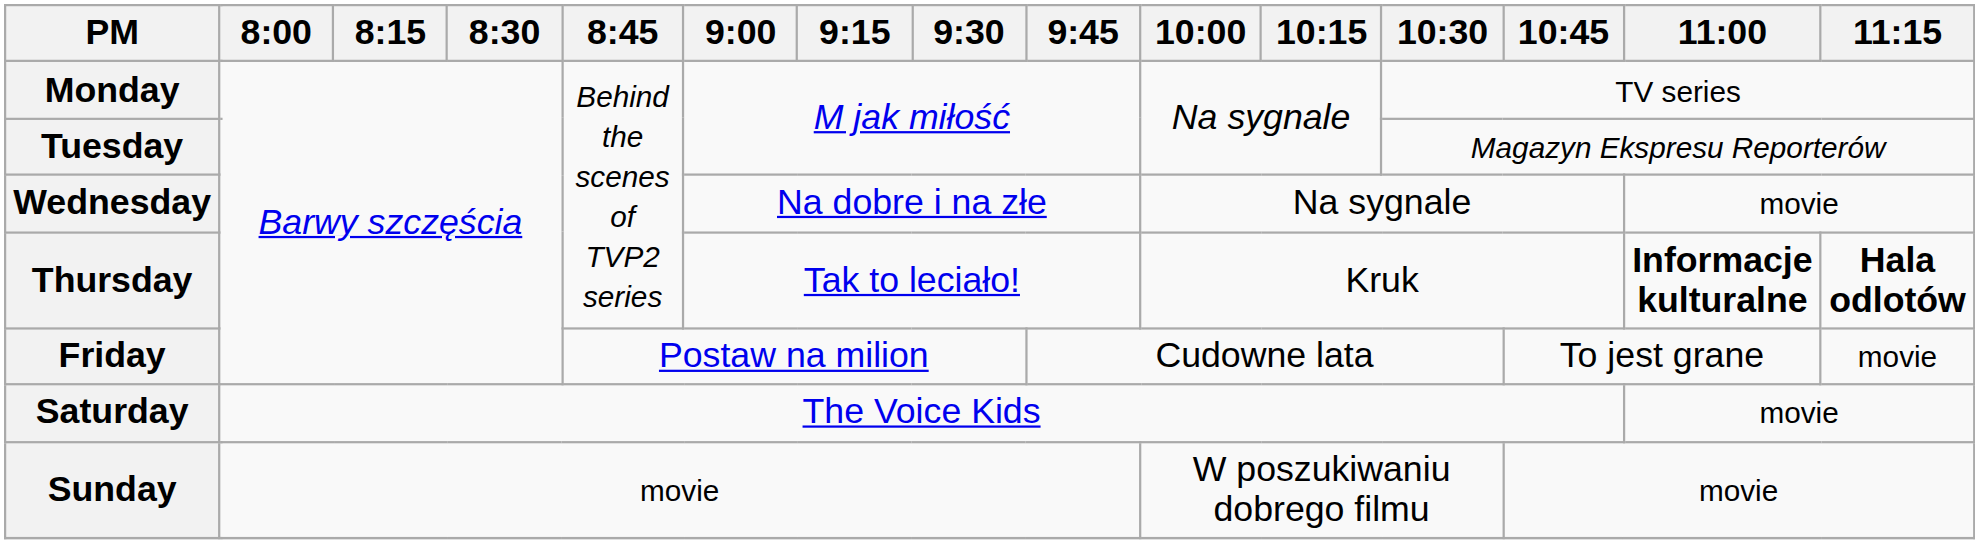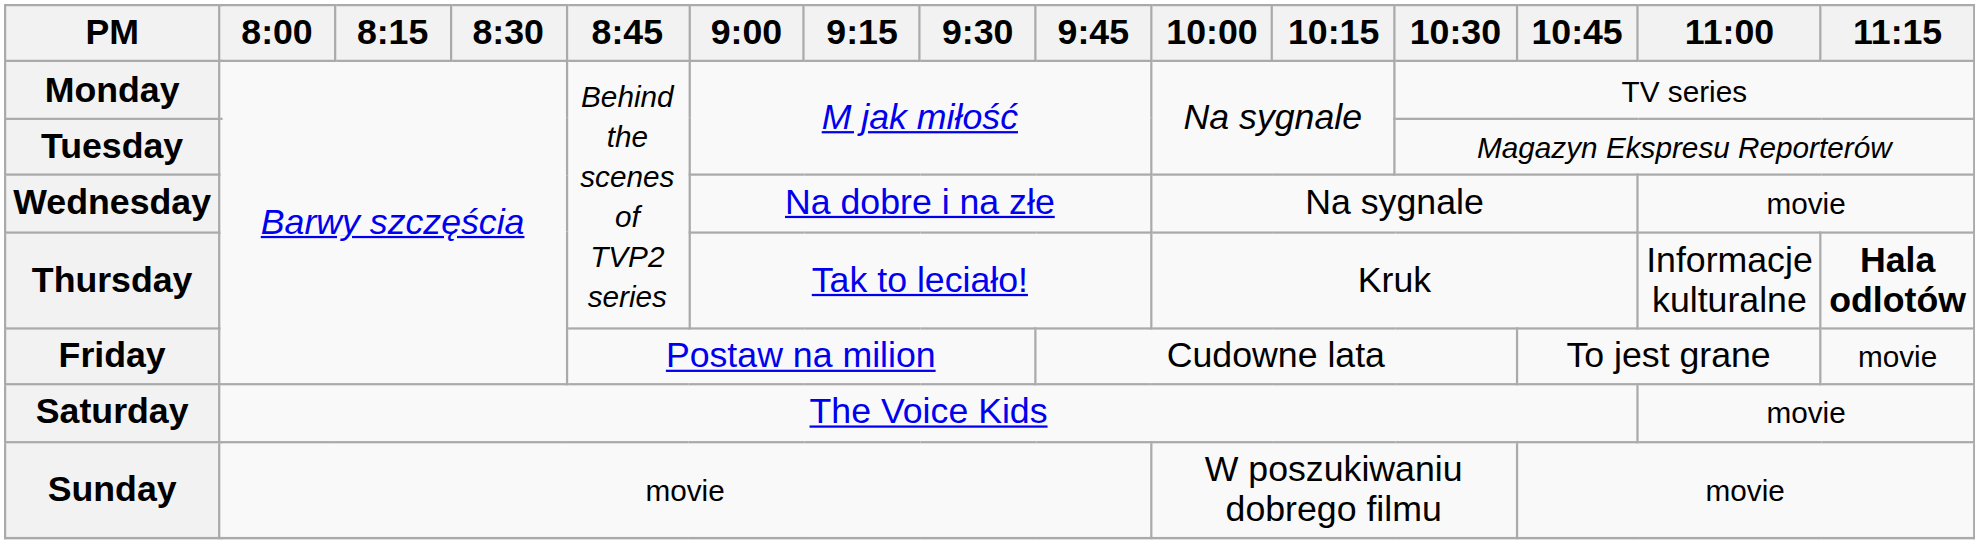(1722, 279) bold -> (1729, 279) normal
